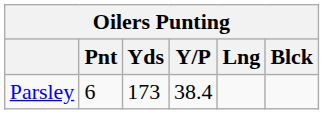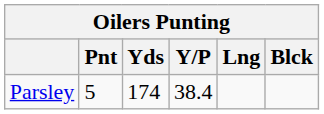(90, 91) 6 -> (90, 91) 5
(144, 91) 173 -> (144, 91) 174
